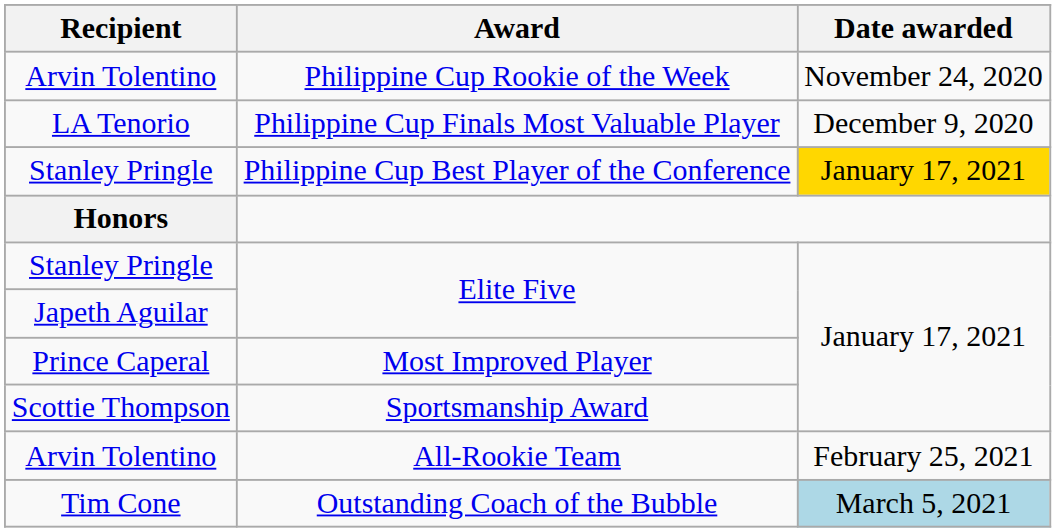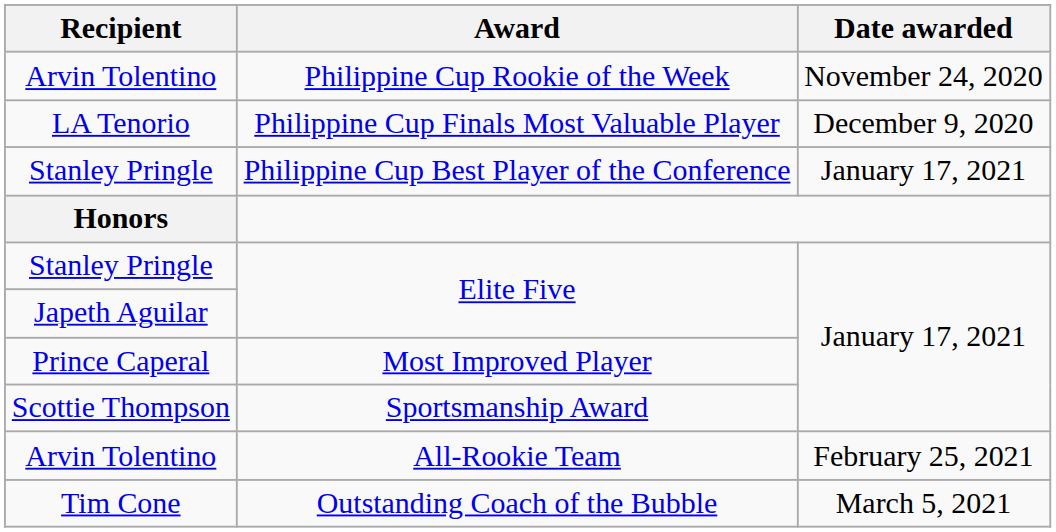(923, 170) gold background -> (923, 170) no background
(923, 502) lightblue background -> (923, 502) no background
